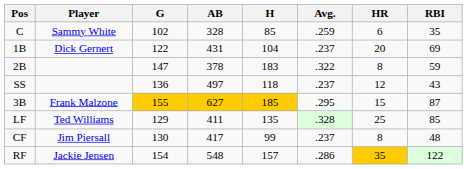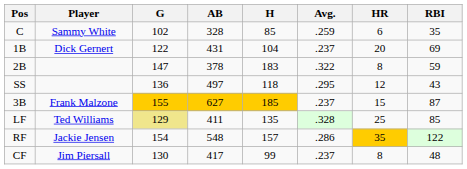(325, 84) .237 -> (325, 84) .295
(325, 102) .295 -> (325, 102) .237
(160, 119) no background -> (160, 119) khaki background
rows swapped: (20, 137) <-> (20, 155)
